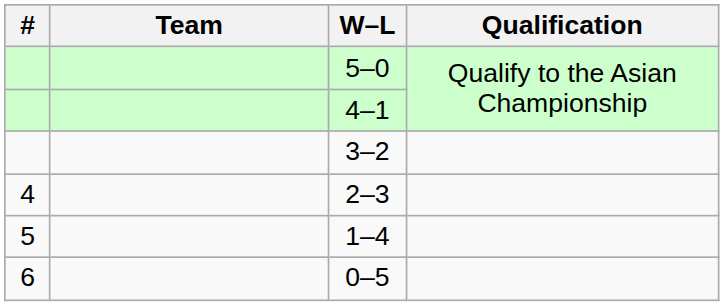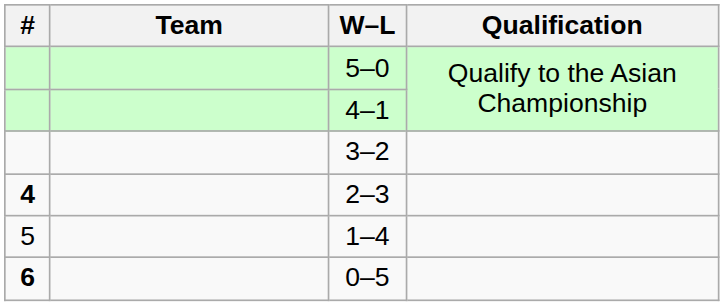(28, 194) normal -> (28, 194) bold
(28, 278) normal -> (28, 278) bold
